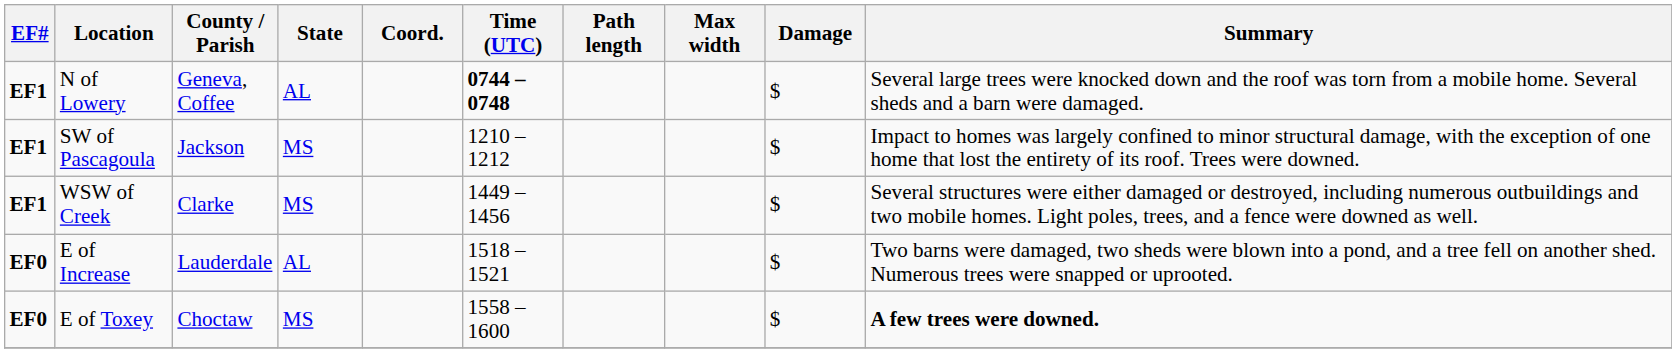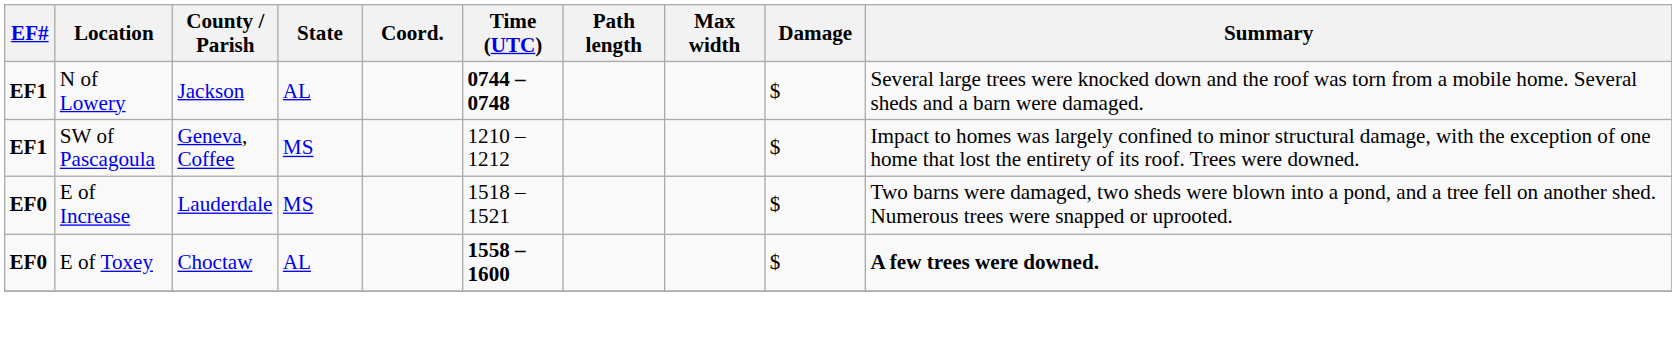(212, 90) Geneva, Coffee -> (211, 90) Jackson
(211, 147) Jackson -> (212, 147) Geneva, Coffee
- row: (97, 204)
(297, 262) AL -> (298, 204) MS
(298, 319) MS -> (297, 262) AL
(497, 319) normal -> (497, 262) bold
